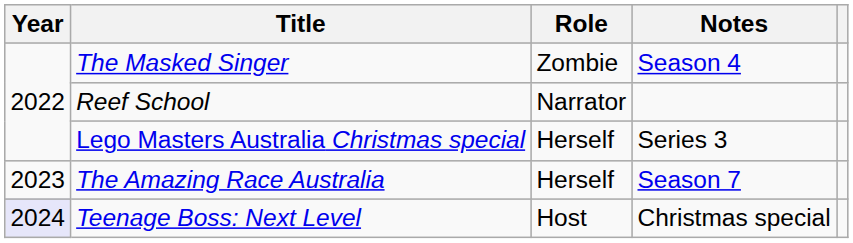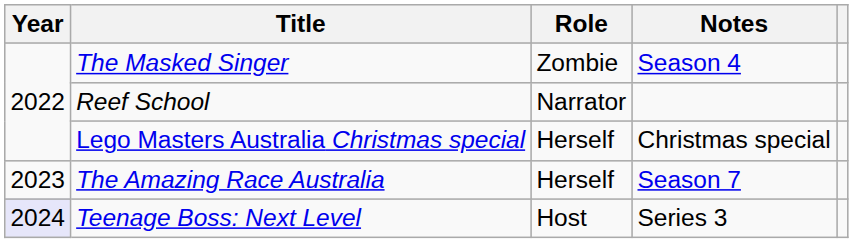(682, 140) Series 3 -> (734, 140) Christmas special
(734, 218) Christmas special -> (682, 218) Series 3
